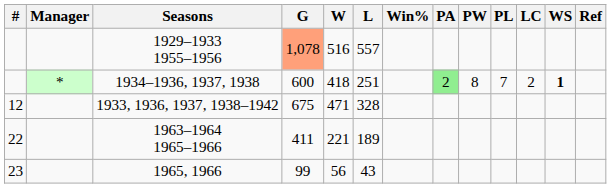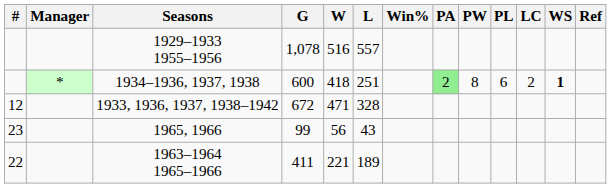(303, 49) lightsalmon background -> (303, 49) no background
(504, 81) 7 -> (504, 81) 6
(303, 105) 675 -> (303, 105) 672
rows swapped: (187, 138) <-> (187, 171)
